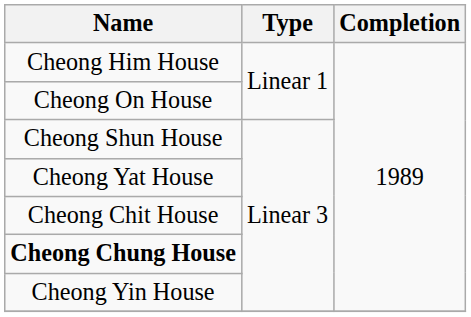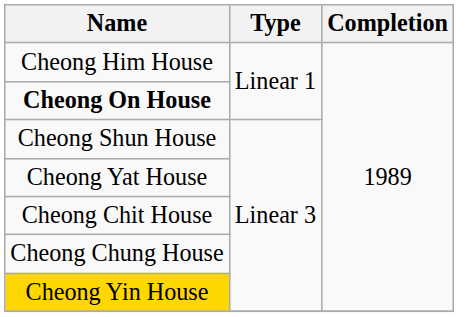(123, 100) normal -> (117, 100) bold
(123, 253) bold -> (117, 253) normal
(123, 291) no background -> (117, 291) gold background
